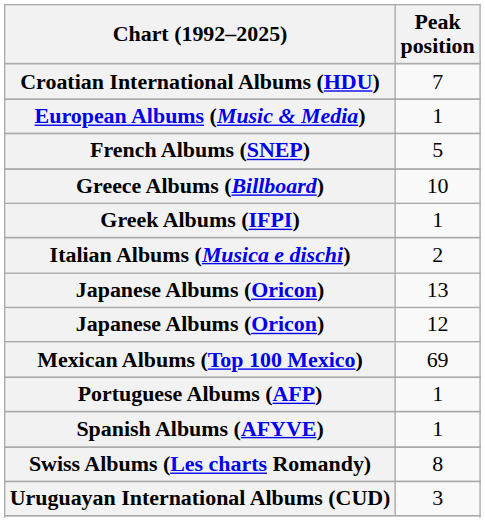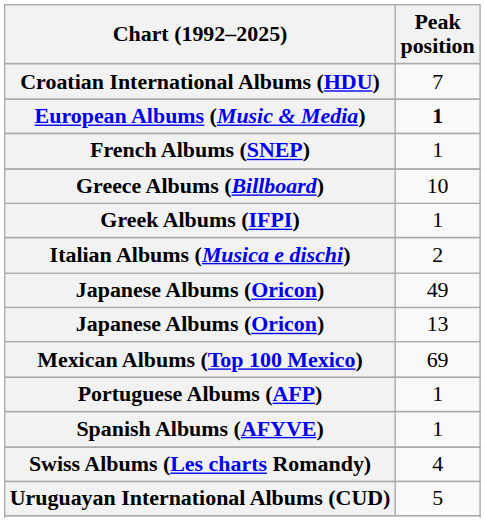(438, 116) normal -> (438, 116) bold
(438, 150) 5 -> (438, 150) 1
(438, 289) 13 -> (438, 289) 49
(438, 324) 12 -> (438, 324) 13
(438, 463) 8 -> (438, 463) 4
(438, 498) 3 -> (438, 498) 5
